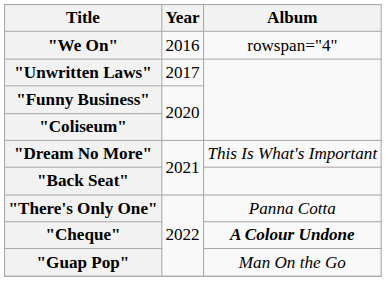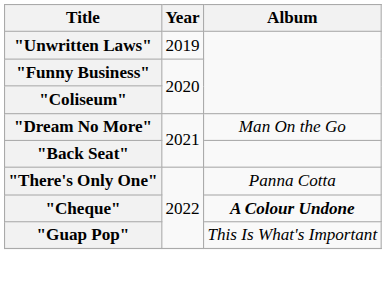- row: (83, 45)
(183, 72) 2017 -> (183, 45) 2019
(292, 153) This Is What's Important -> (292, 126) Man On the Go
(292, 262) Man On the Go -> (292, 235) This Is What's Important
